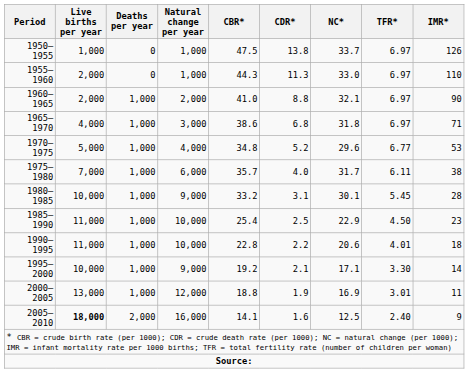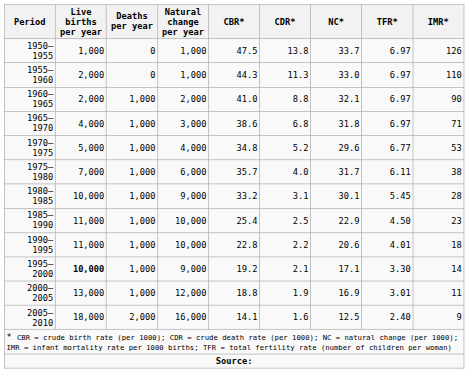(89, 269) normal -> (89, 269) bold
(89, 317) bold -> (89, 317) normal
